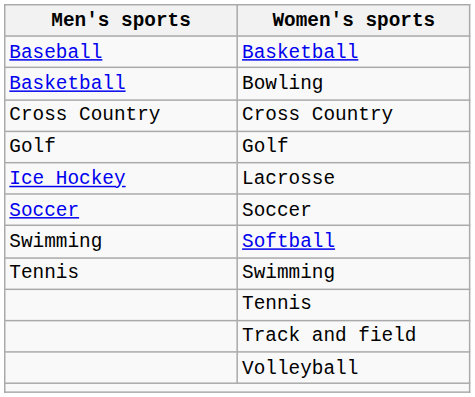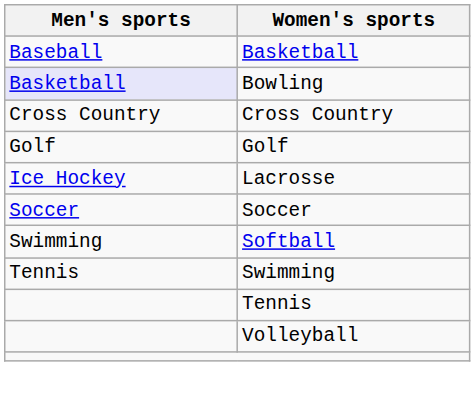(67, 84) no background -> (67, 84) lavender background
- row: (329, 336)
